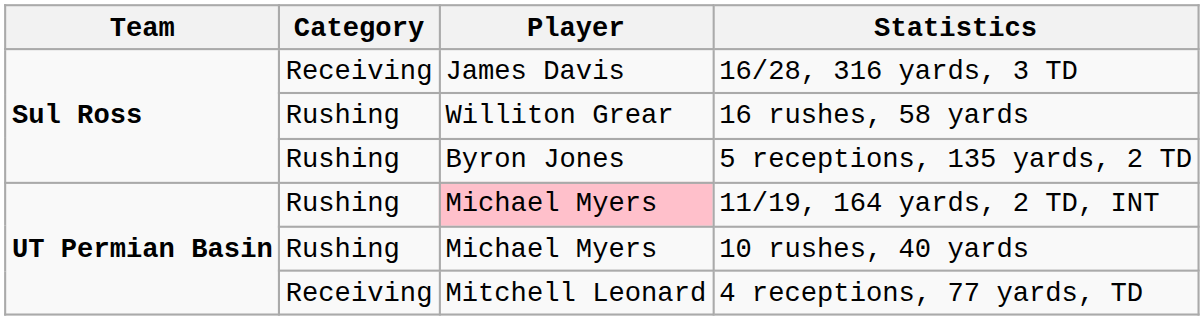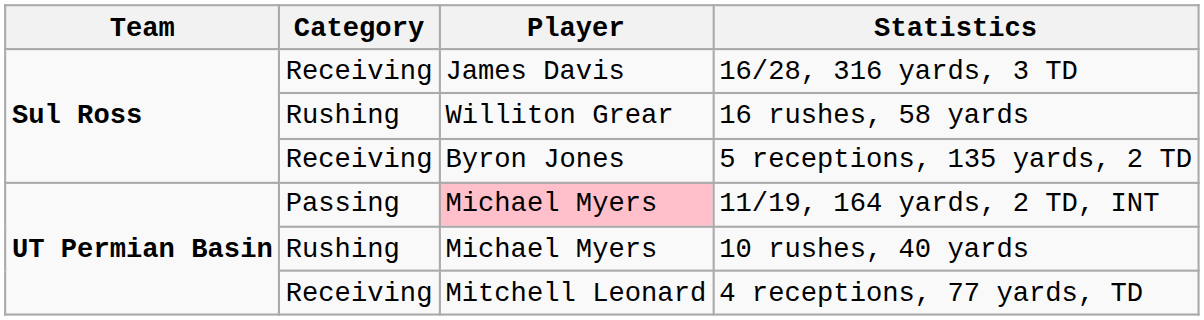(343, 160) Rushing -> (359, 160) Receiving
(343, 204) Rushing -> (343, 204) Passing
